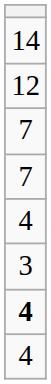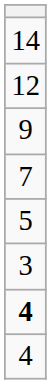(26, 130) 7 -> (26, 130) 9
(26, 220) 4 -> (26, 220) 5
